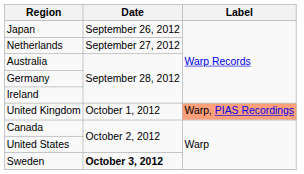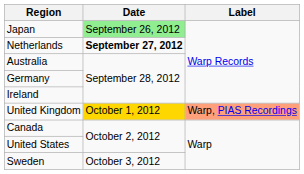(133, 29) no background -> (133, 29) lightgreen background
(133, 45) normal -> (134, 45) bold
(123, 111) no background -> (123, 111) gold background
(124, 161) bold -> (123, 161) normal
